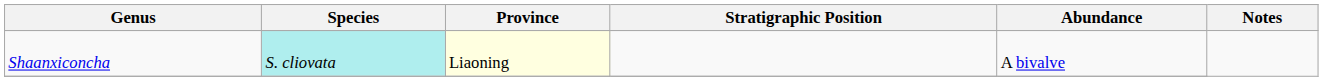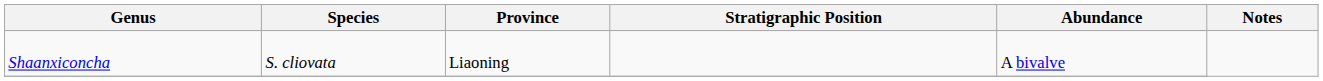(301, 62) paleturquoise background -> (301, 62) no background
(479, 62) lightyellow background -> (479, 62) no background
